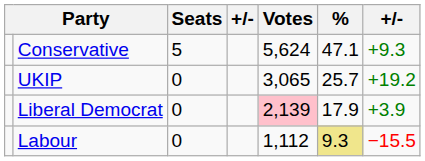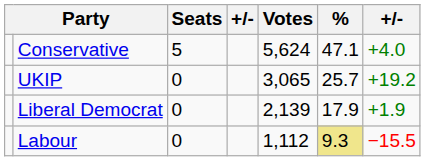(386, 49) +9.3 -> (386, 49) +4.0
(286, 110) pink background -> (286, 110) no background
(386, 110) +3.9 -> (386, 110) +1.9
